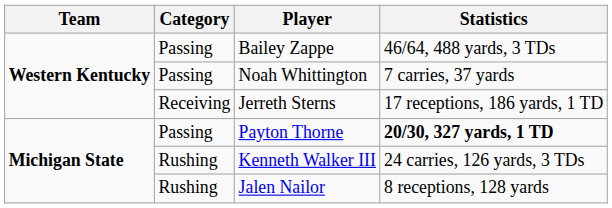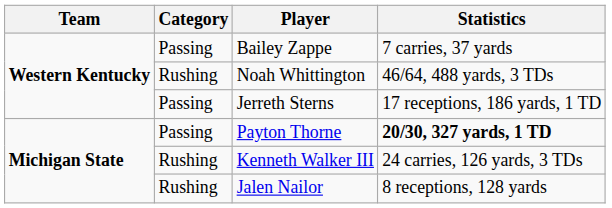(470, 47) 46/64, 488 yards, 3 TDs -> (447, 47) 7 carries, 37 yards
(186, 75) Passing -> (188, 75) Rushing
(449, 75) 7 carries, 37 yards -> (468, 75) 46/64, 488 yards, 3 TDs
(194, 103) Receiving -> (186, 103) Passing
